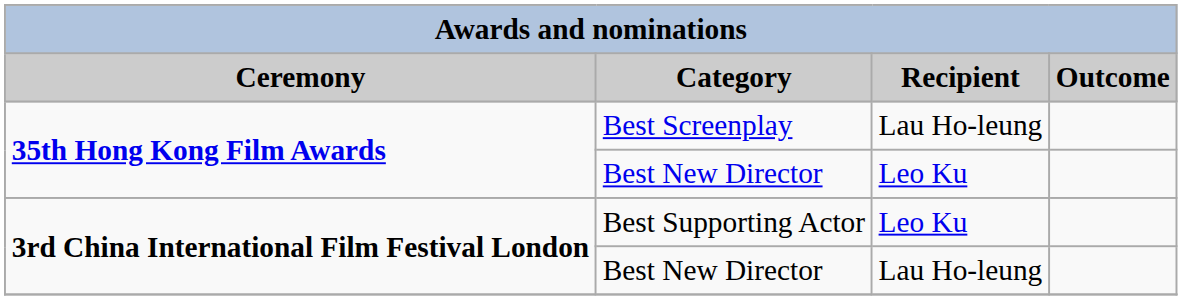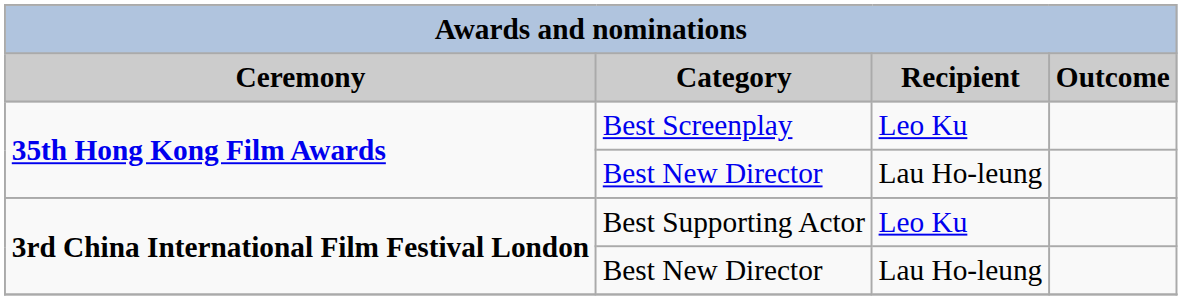(960, 125) Lau Ho-leung -> (923, 125) Leo Ku
(923, 173) Leo Ku -> (960, 173) Lau Ho-leung
